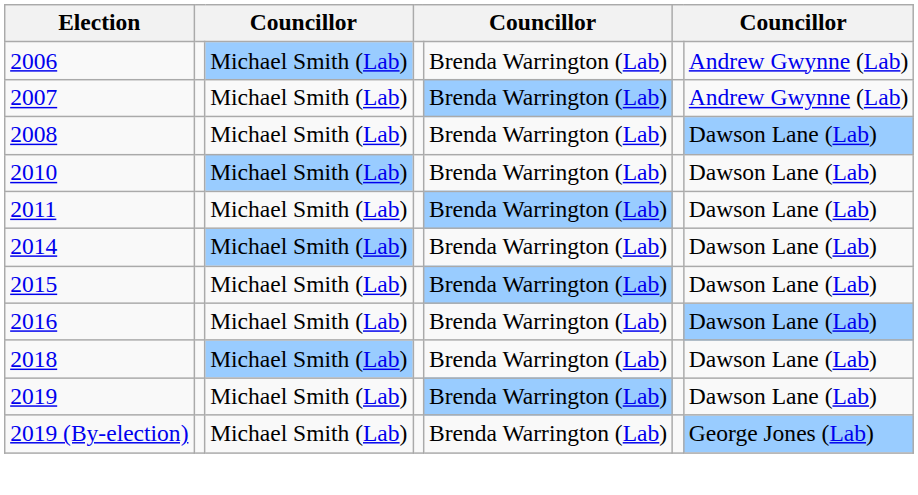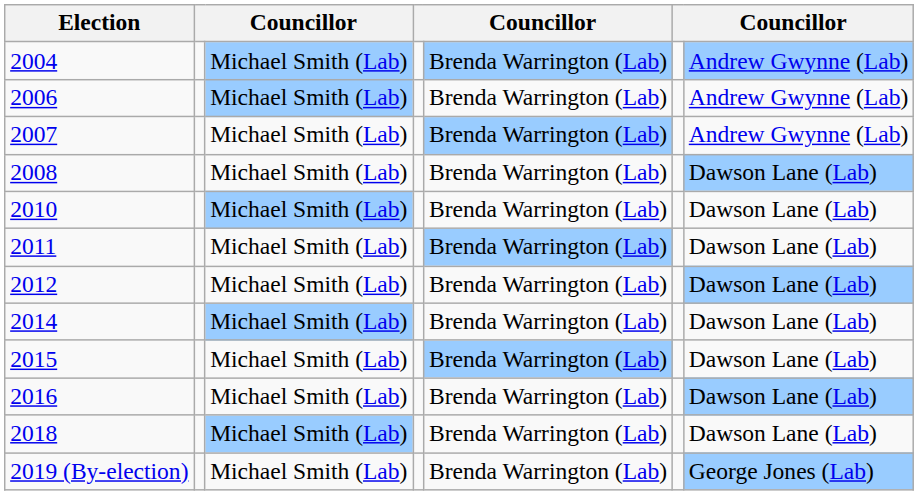+ row: (34, 60)
+ row: (34, 284)
- row: (34, 396)
